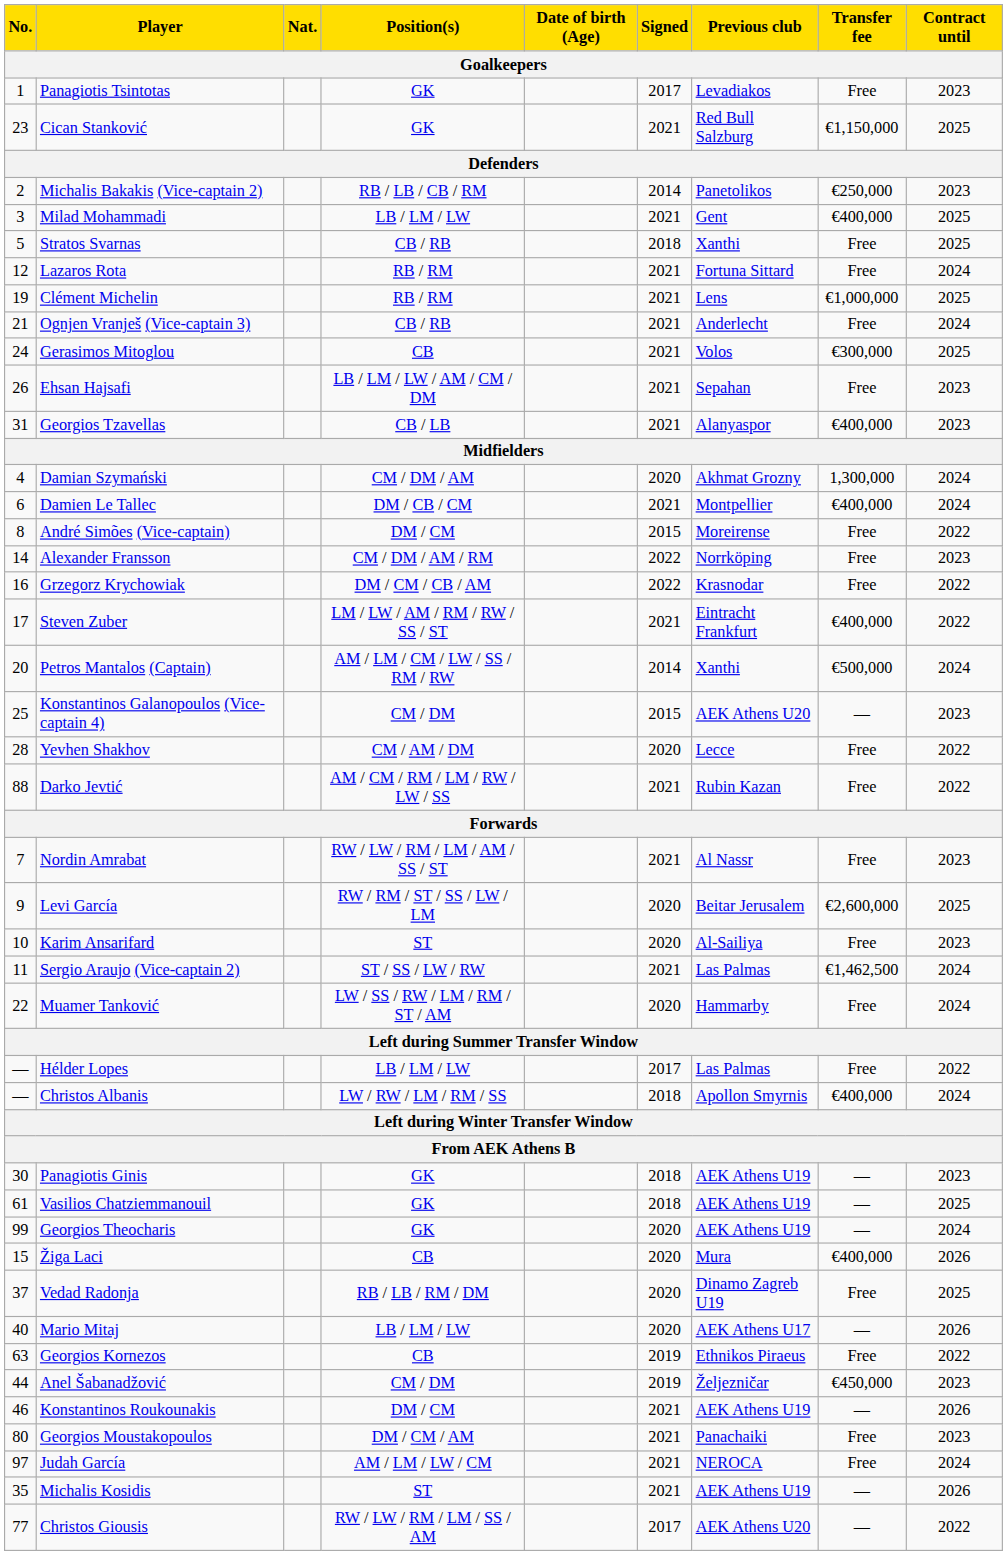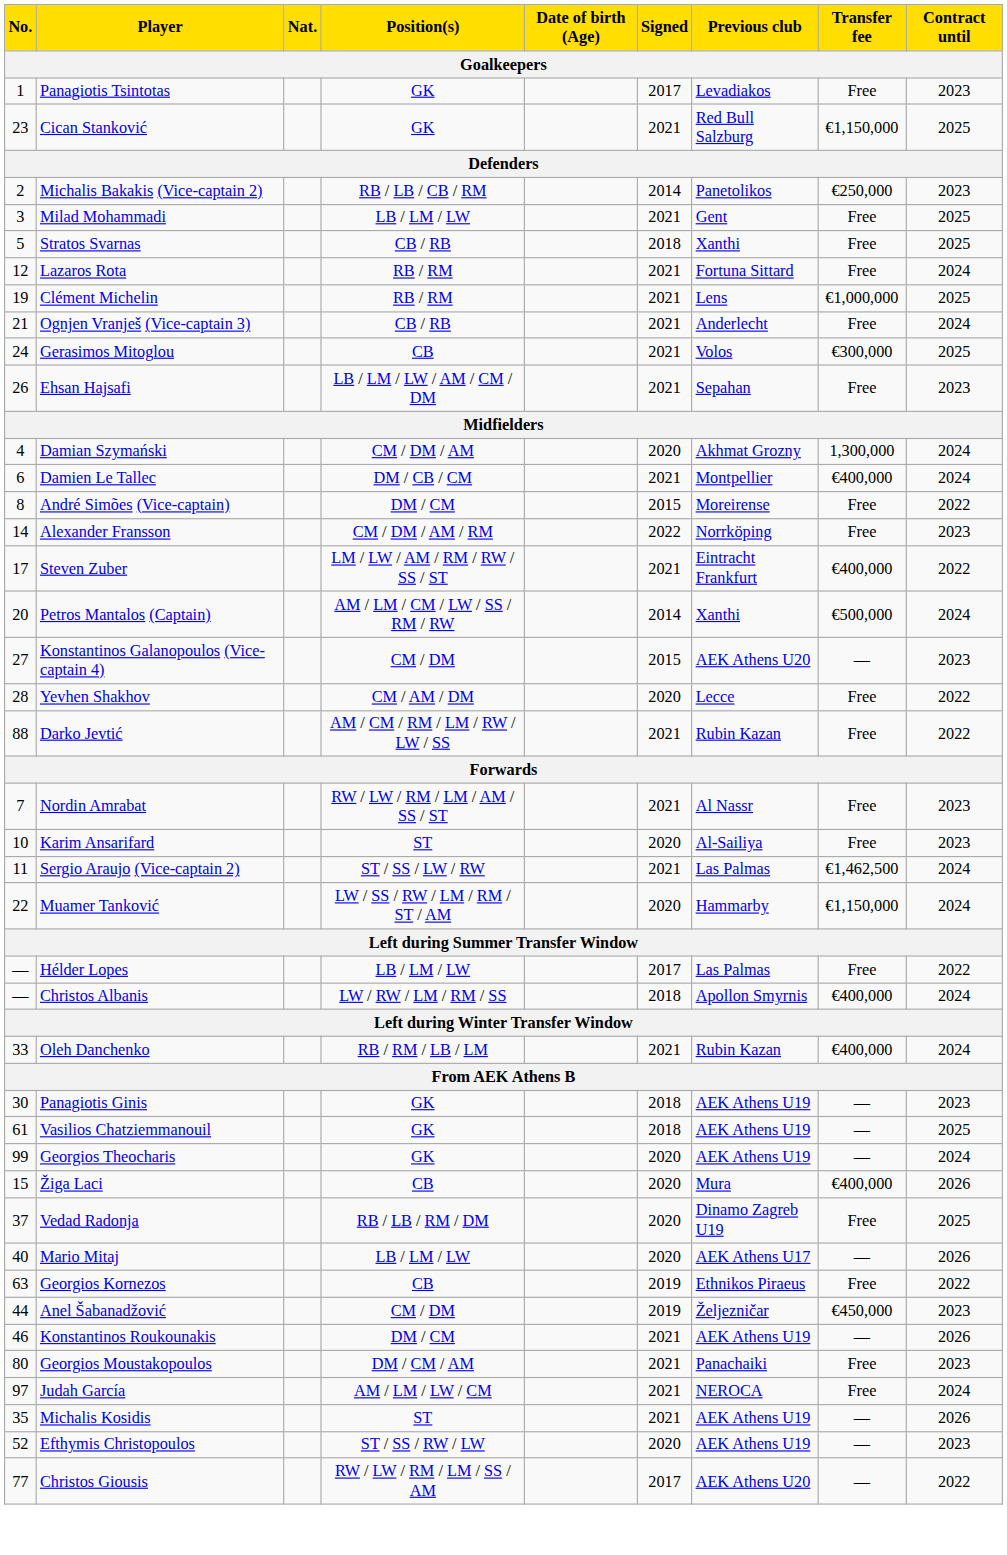(862, 217) €400,000 -> (862, 217) Free
- row: (103, 424)
- row: (112, 585)
(20, 714) 25 -> (20, 660) 27
- row: (79, 906)
(862, 1005) Free -> (862, 906) €1,150,000
+ row: (95, 1049)
+ row: (117, 1444)
